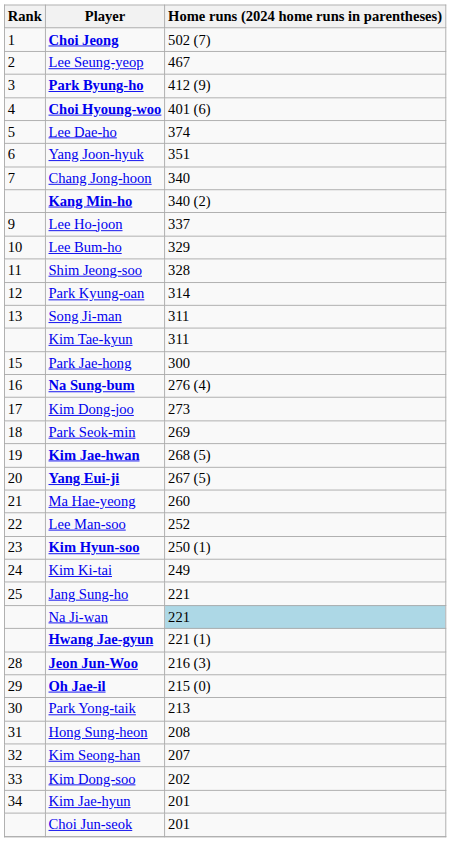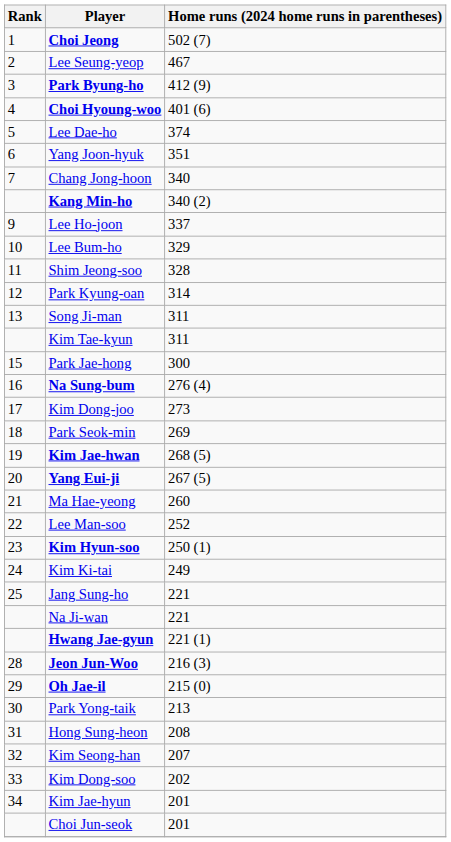(179, 616) lightblue background -> (179, 616) no background
